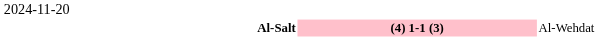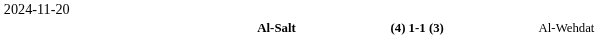(417, 28) pink background -> (417, 28) no background
